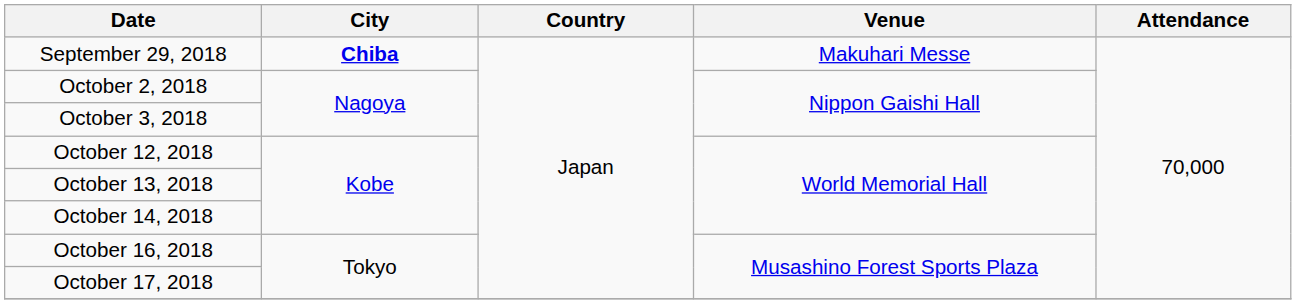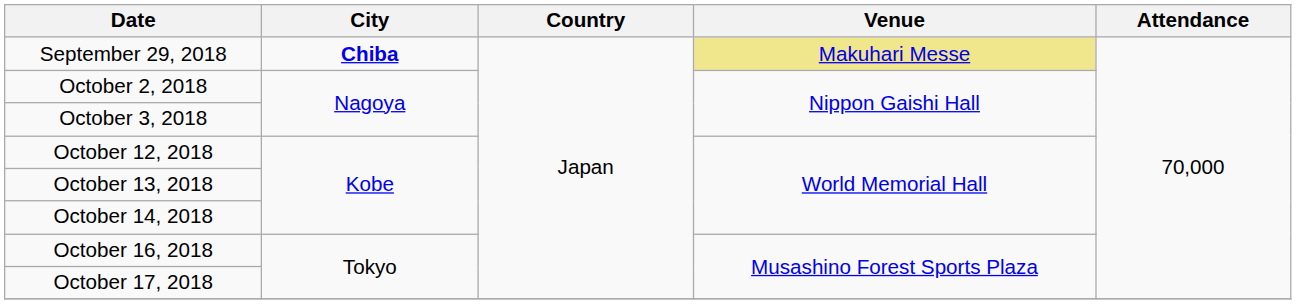(895, 53) no background -> (895, 53) khaki background
